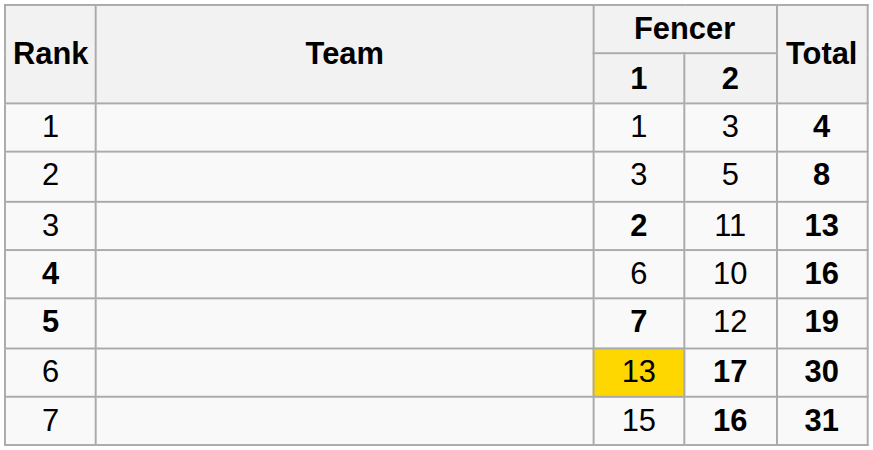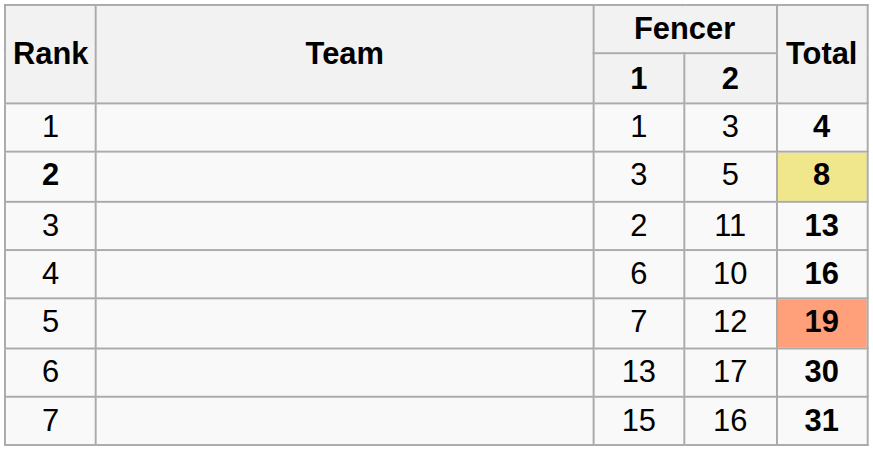(51, 175) normal -> (51, 175) bold
(822, 175) no background -> (822, 175) khaki background
(639, 224) bold -> (639, 224) normal
(51, 273) bold -> (51, 273) normal
(51, 322) bold -> (51, 322) normal
(639, 322) bold -> (639, 322) normal
(822, 322) no background -> (822, 322) lightsalmon background
(639, 371) gold background -> (639, 371) no background
(730, 371) bold -> (730, 371) normal
(730, 420) bold -> (730, 420) normal
